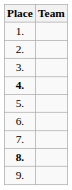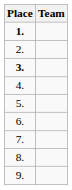(20, 31) normal -> (20, 31) bold
(20, 67) normal -> (20, 67) bold
(20, 85) bold -> (20, 85) normal
(20, 157) bold -> (20, 157) normal
